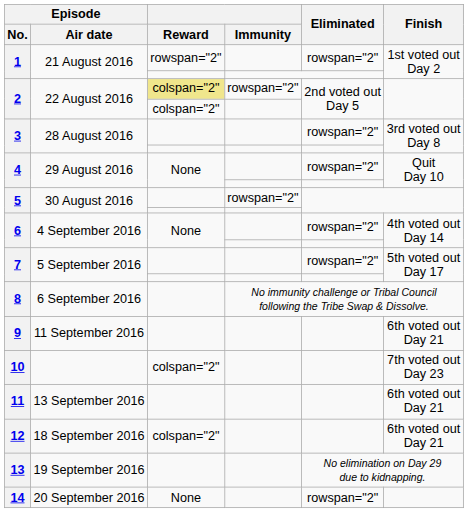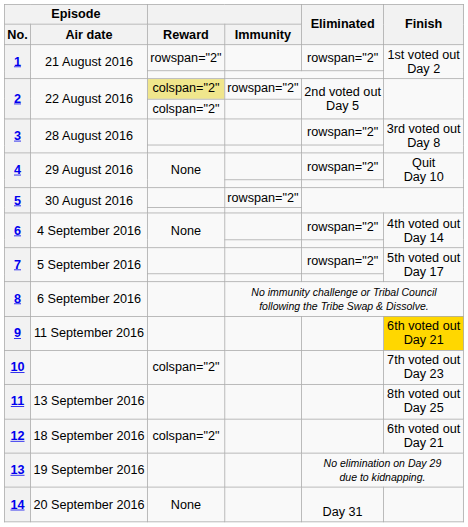(424, 333) no background -> (424, 333) gold background
(424, 401) 6th voted out Day 21 -> (424, 401) 8th voted out Day 25
(343, 497) rowspan="2" -> (343, 511) Day 31
